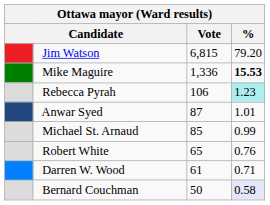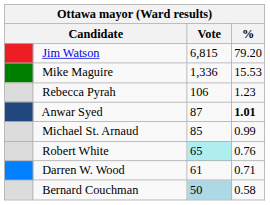(248, 72) bold -> (248, 72) normal
(245, 92) paleturquoise background -> (245, 92) no background
(245, 111) normal -> (245, 111) bold
(196, 151) no background -> (196, 151) paleturquoise background
(196, 190) no background -> (196, 190) lightblue background
(245, 190) lavender background -> (245, 190) no background
